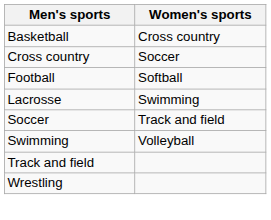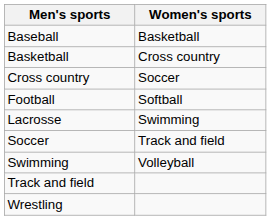+ row: (33, 36)
